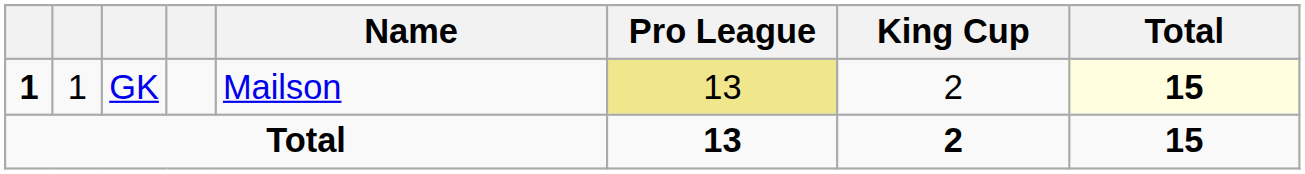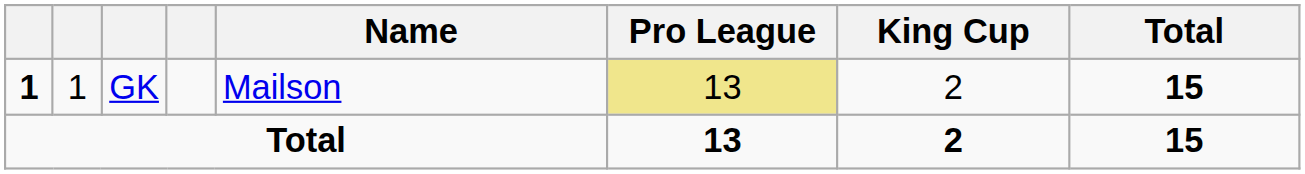(1184, 86) lightyellow background -> (1184, 86) no background
